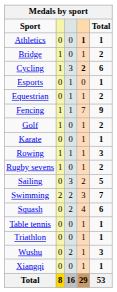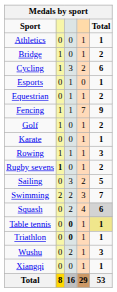(83, 40) bold -> (83, 40) normal
(83, 68) bold -> (83, 68) normal
(60, 167) normal -> (60, 167) bold
(101, 210) no background -> (101, 210) lightgrey background
(71, 224) normal -> (71, 224) bold
(101, 224) no background -> (101, 224) khaki background
(71, 238) normal -> (71, 238) bold
